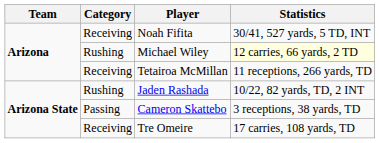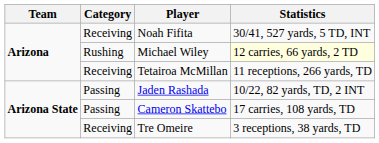(103, 90) Rushing -> (102, 90) Passing
(297, 109) 3 receptions, 38 yards, TD -> (294, 109) 17 carries, 108 yards, TD
(294, 128) 17 carries, 108 yards, TD -> (297, 128) 3 receptions, 38 yards, TD
